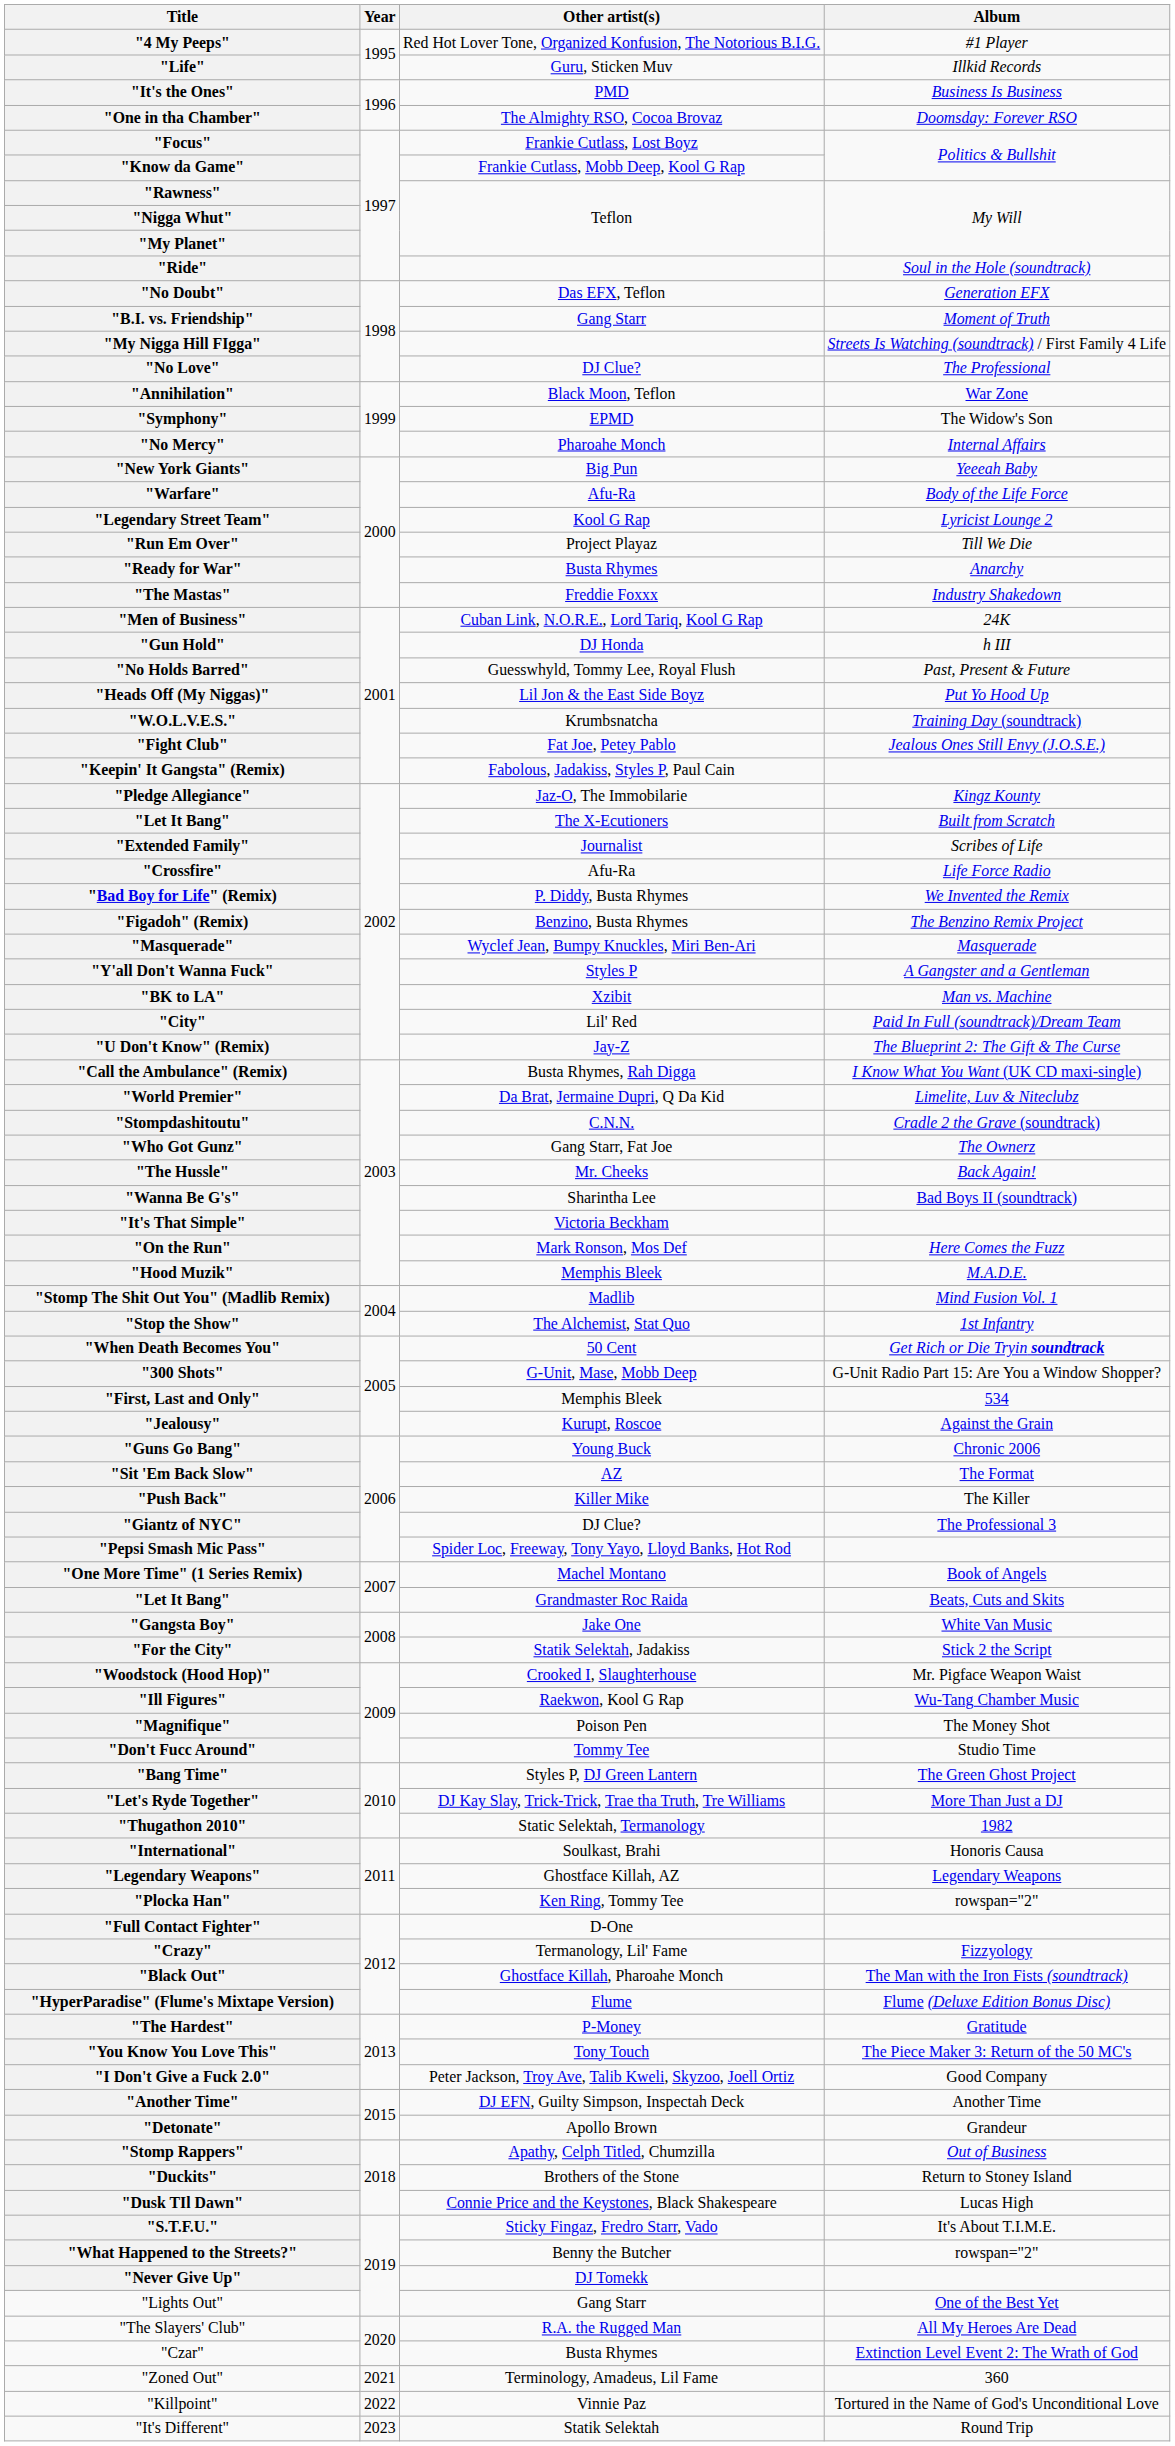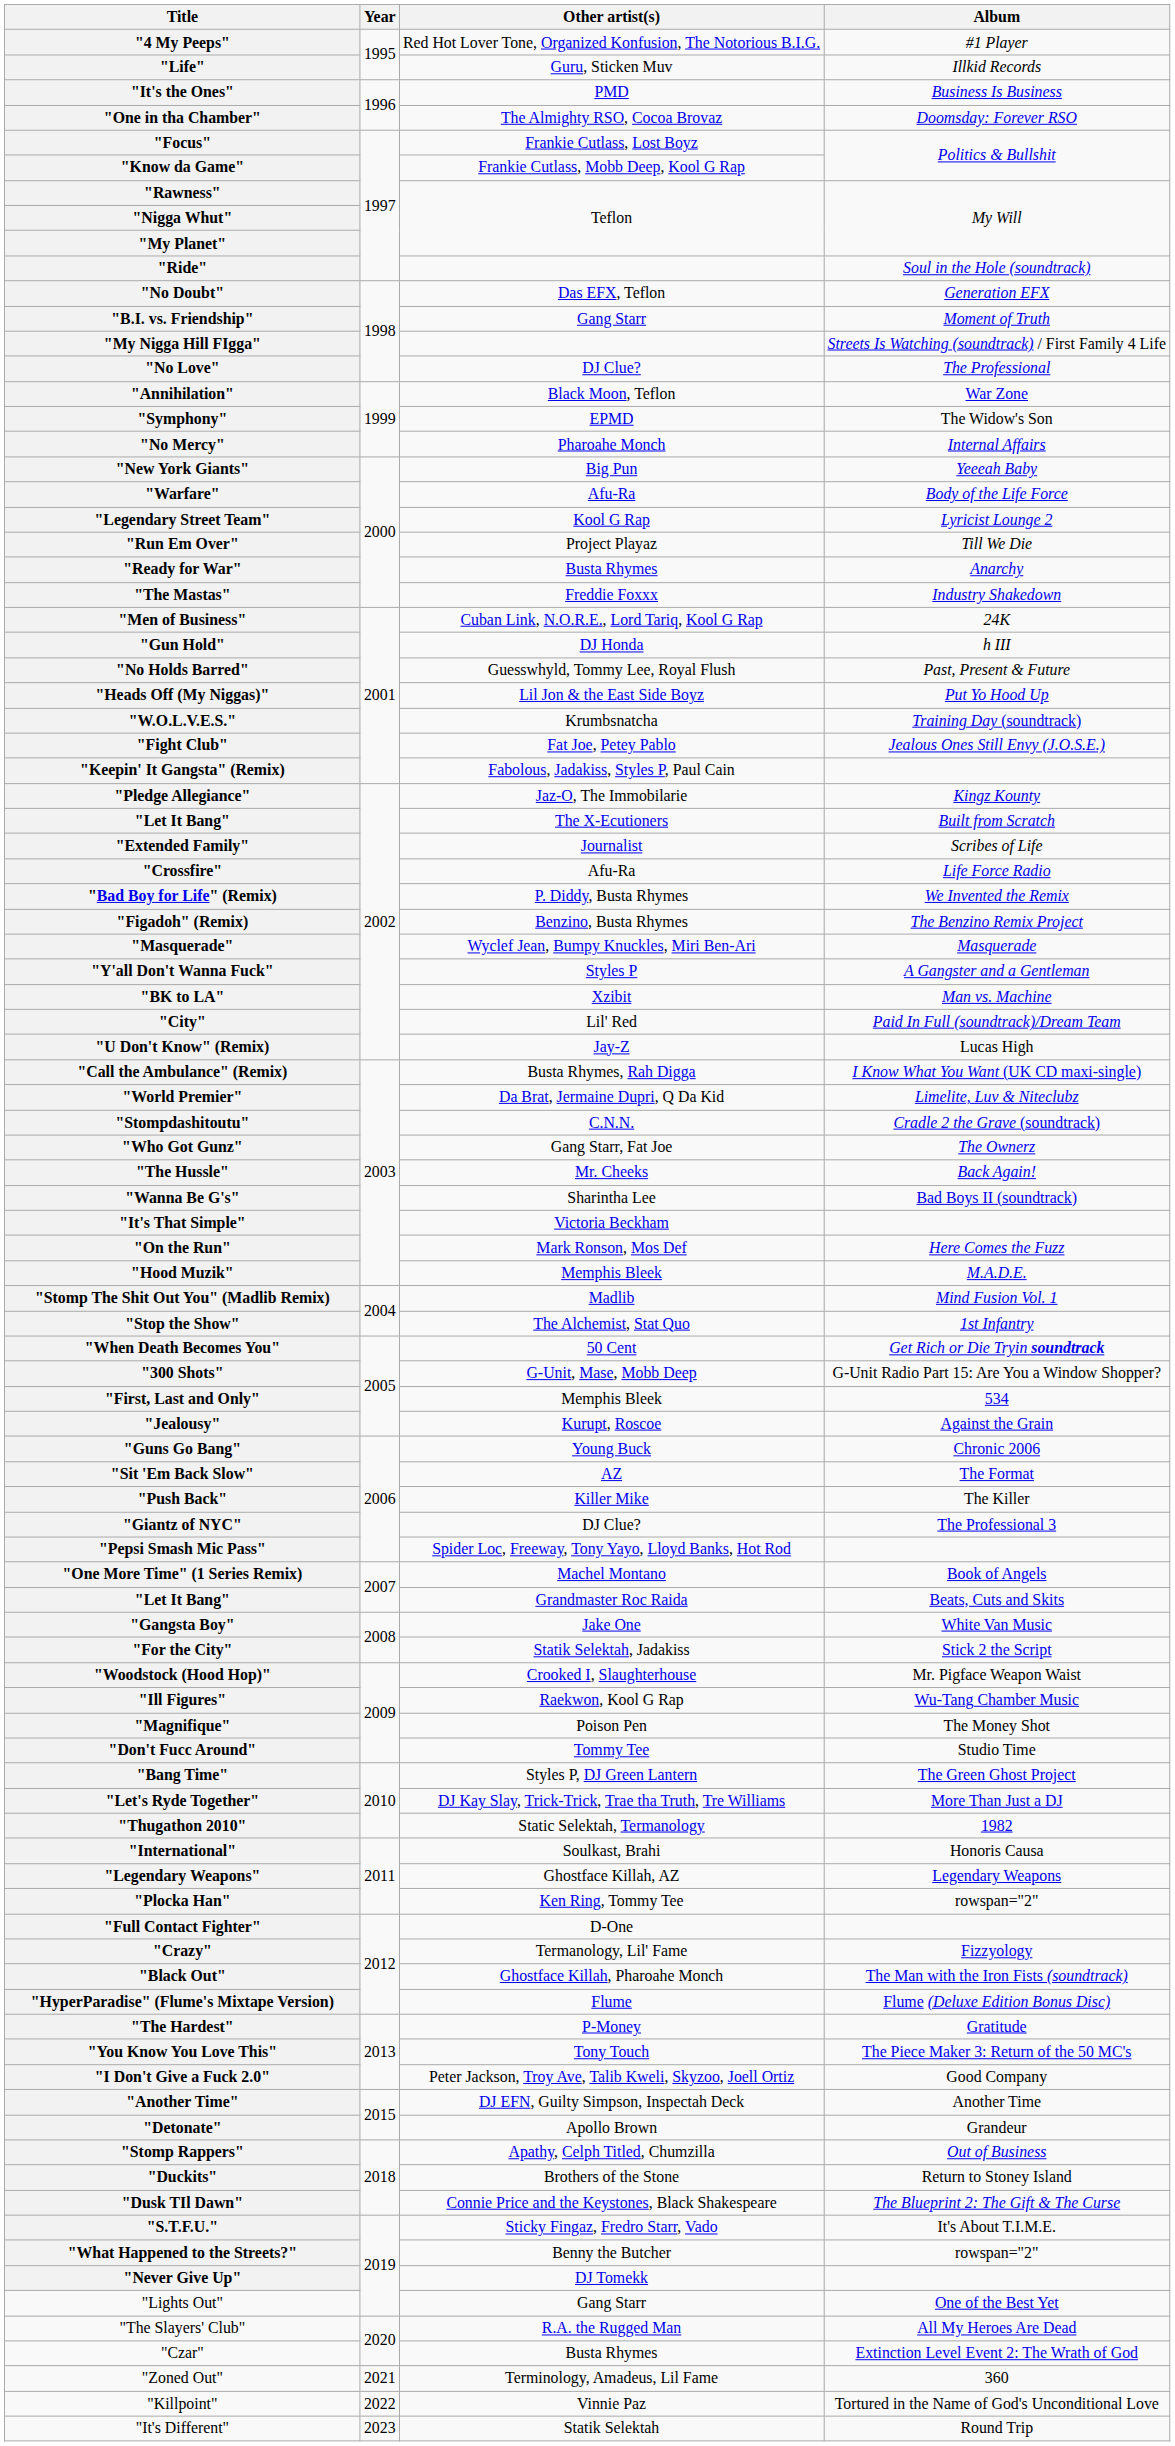(997, 1047) The Blueprint 2: The Gift & The Curse -> (997, 1047) Lucas High
(997, 2202) Lucas High -> (997, 2202) The Blueprint 2: The Gift & The Curse
